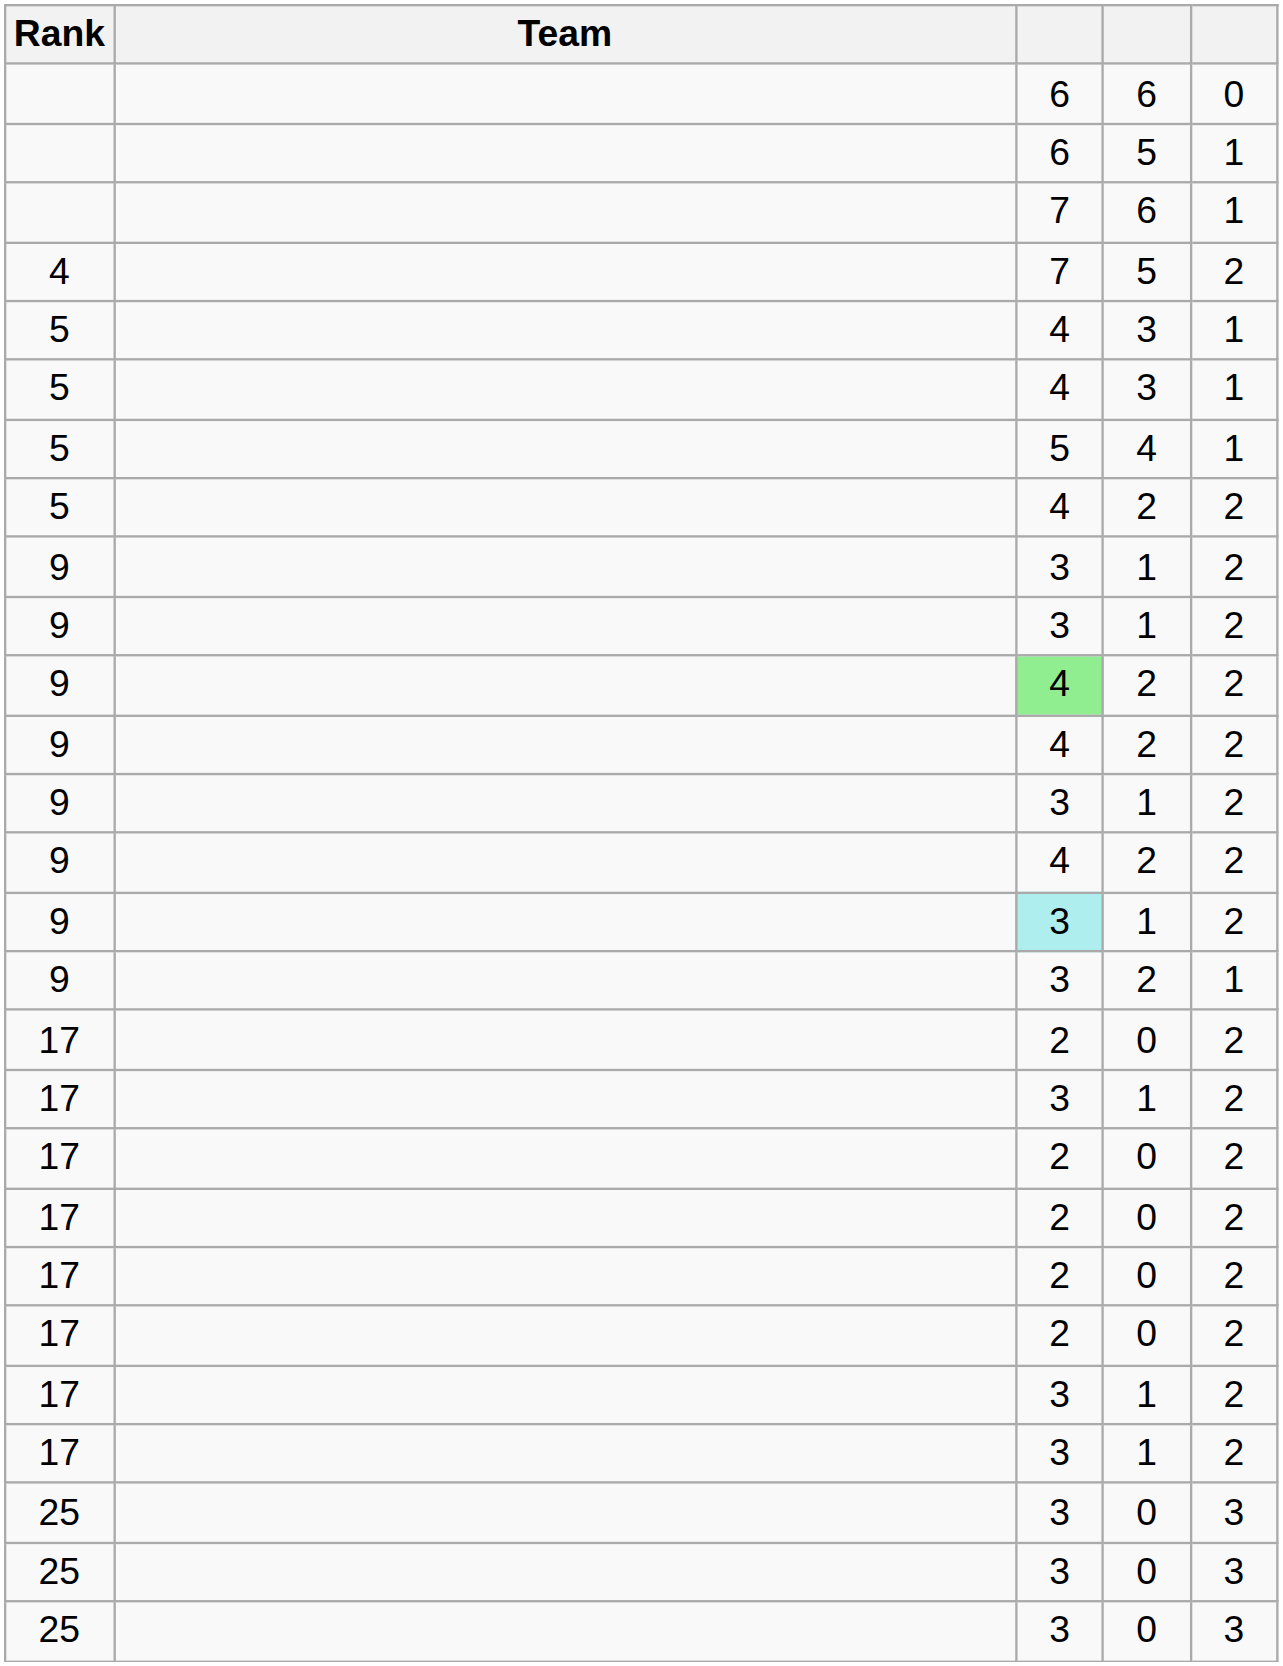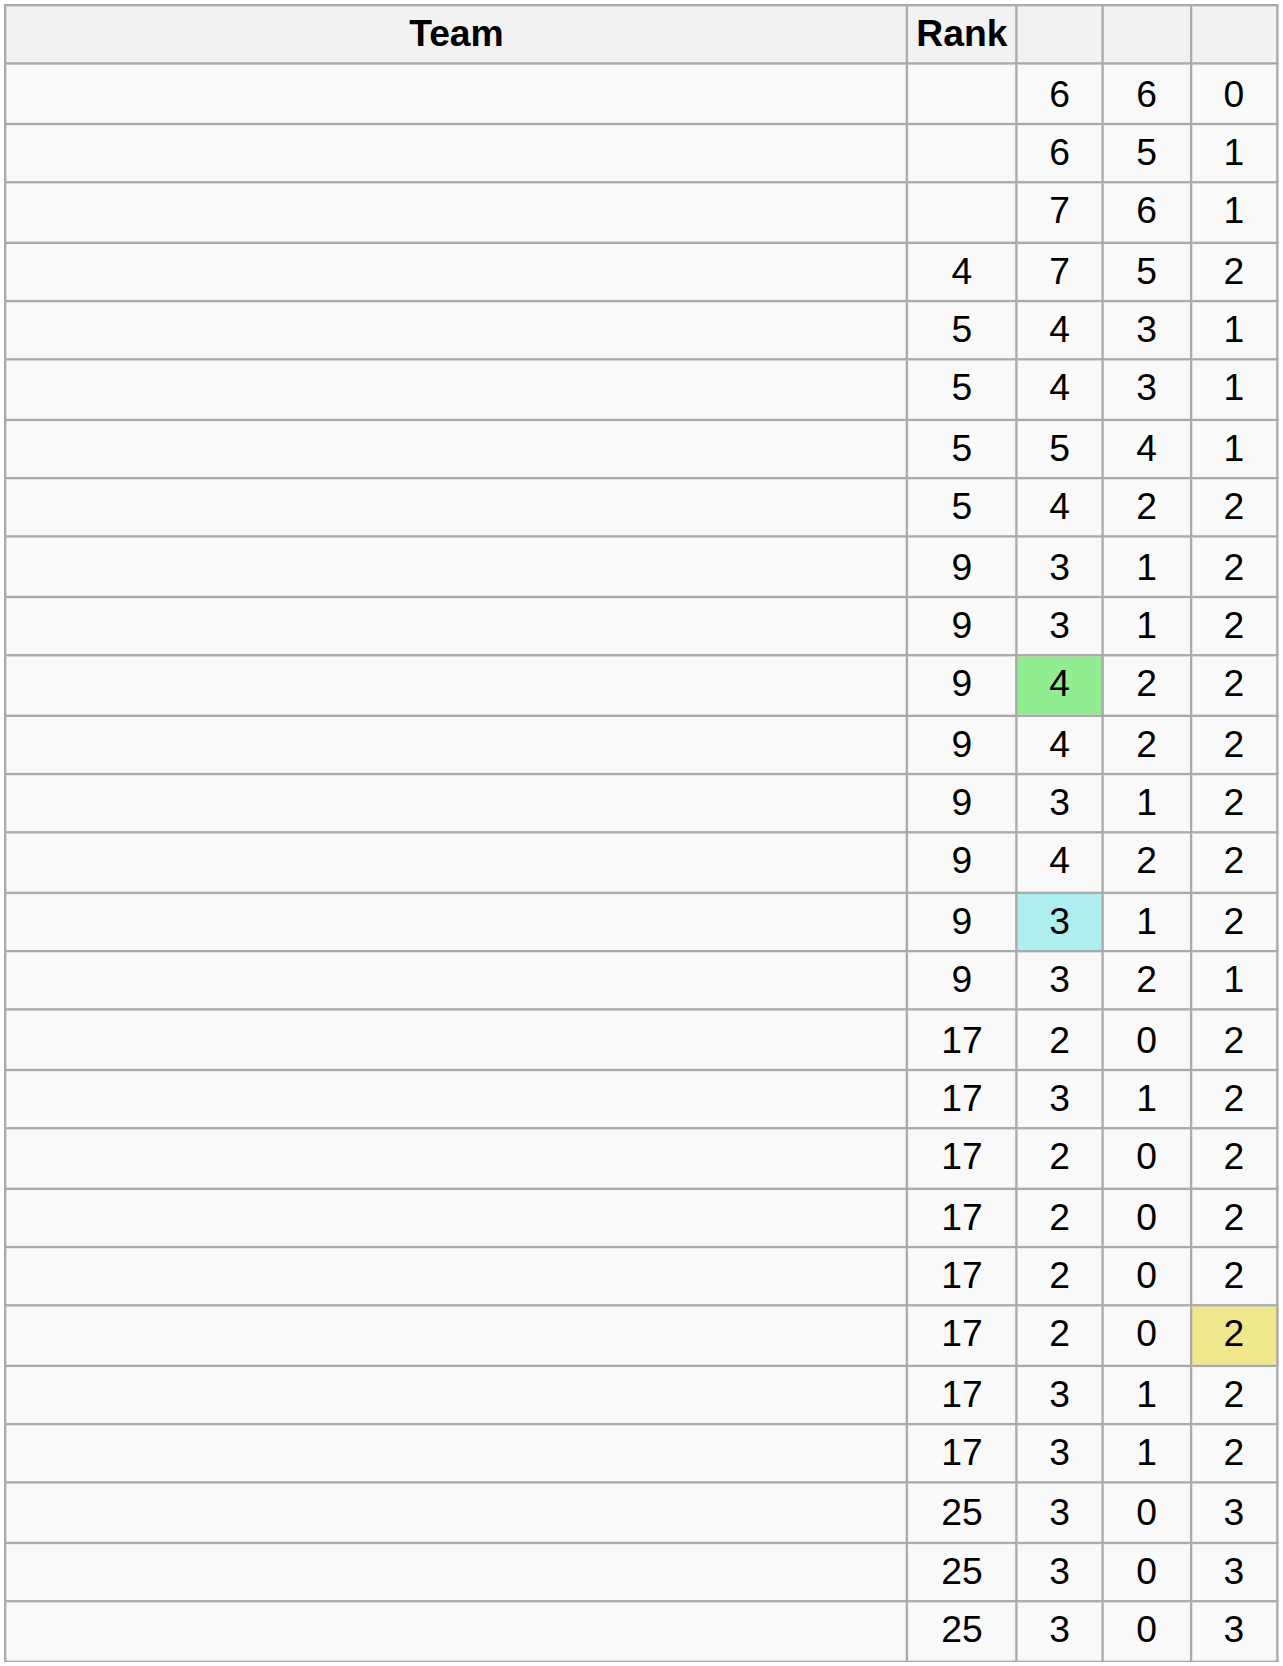columns swapped: (59, 34) <-> (565, 34)
(1234, 1334) no background -> (1234, 1334) khaki background
